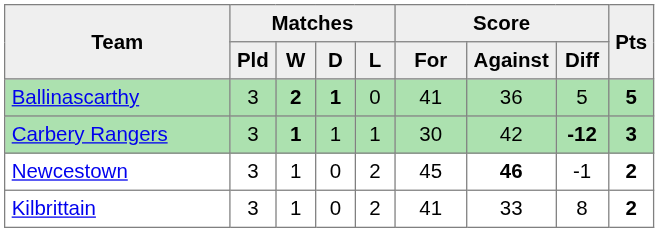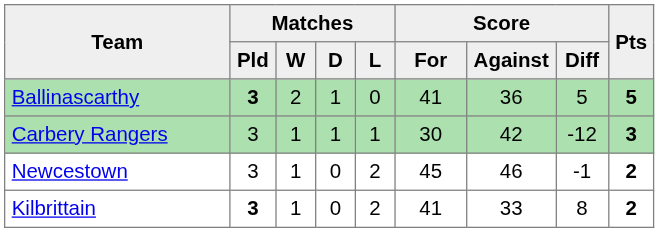(253, 97) normal -> (253, 97) bold
(296, 97) bold -> (296, 97) normal
(335, 97) bold -> (335, 97) normal
(296, 134) bold -> (296, 134) normal
(582, 134) bold -> (582, 134) normal
(511, 171) bold -> (511, 171) normal
(253, 208) normal -> (253, 208) bold
